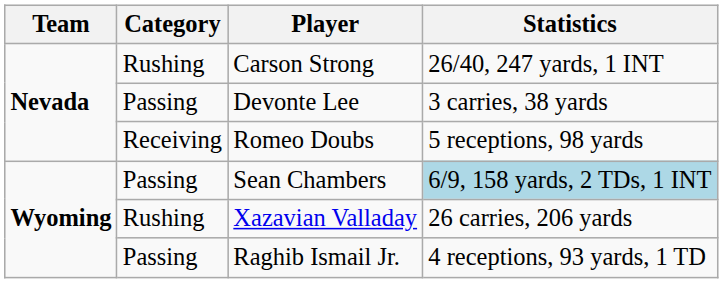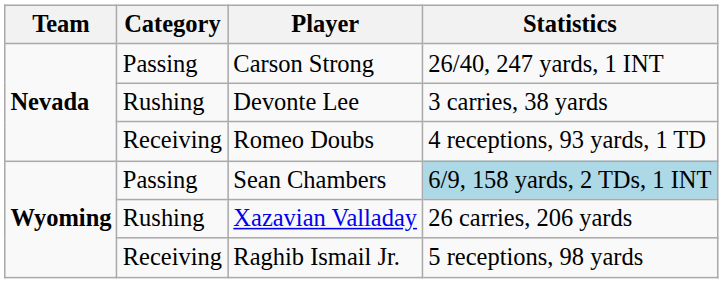(164, 63) Rushing -> (160, 63) Passing
(160, 102) Passing -> (164, 102) Rushing
(536, 140) 5 receptions, 98 yards -> (567, 140) 4 receptions, 93 yards, 1 TD
(160, 257) Passing -> (172, 257) Receiving
(567, 257) 4 receptions, 93 yards, 1 TD -> (536, 257) 5 receptions, 98 yards
